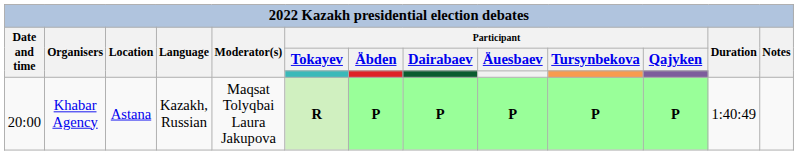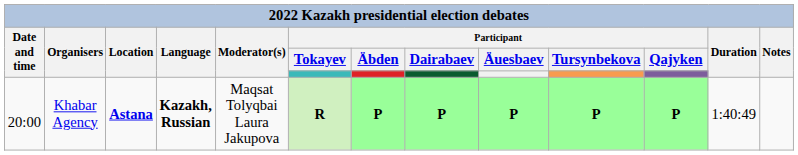(131, 113) normal -> (131, 113) bold
(184, 113) normal -> (186, 113) bold
